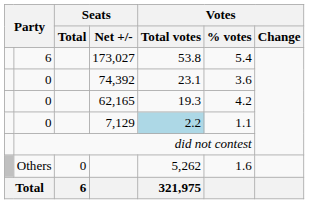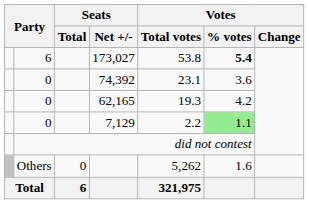(244, 58) normal -> (244, 58) bold
(193, 123) lightblue background -> (193, 123) no background
(244, 123) no background -> (244, 123) lightgreen background
